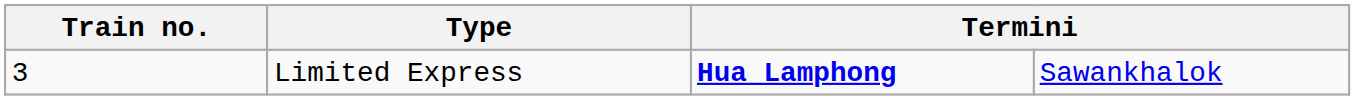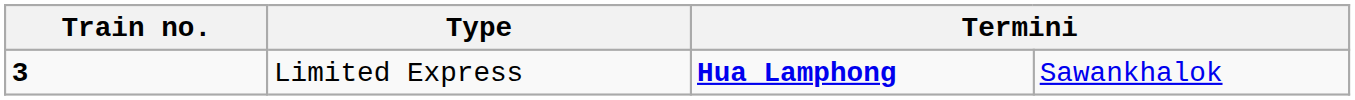(20, 73) normal -> (20, 73) bold
